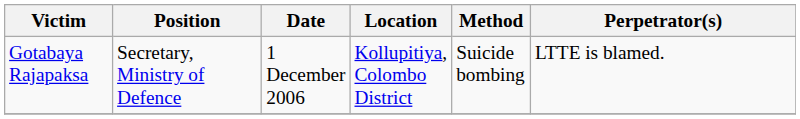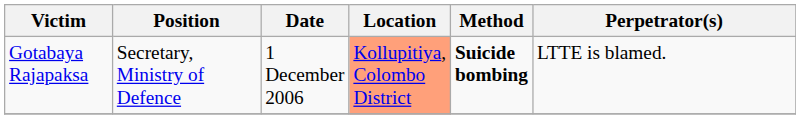(401, 75) no background -> (400, 75) lightsalmon background
(490, 63) normal -> (492, 63) bold
